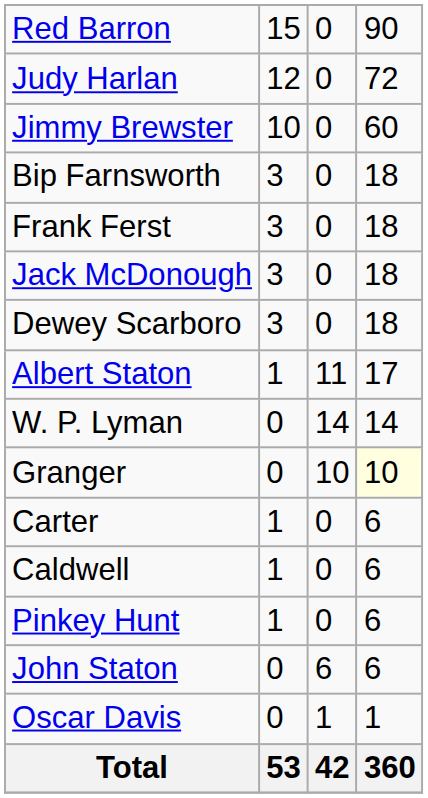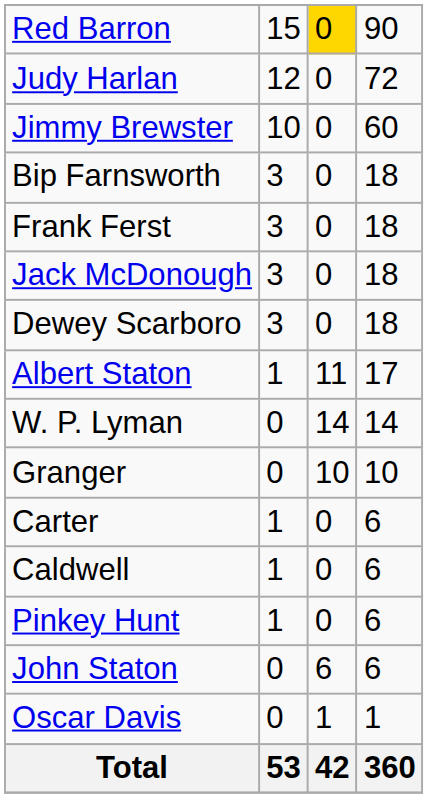(324, 29) no background -> (324, 29) gold background
(381, 472) lightyellow background -> (381, 472) no background
